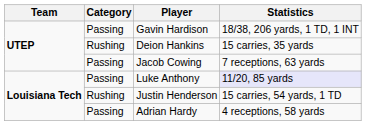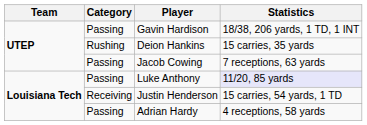(106, 95) Rushing -> (109, 95) Receiving
